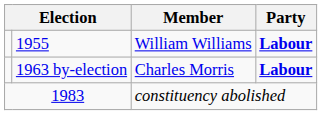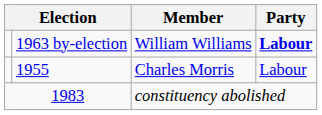(32, 43) 1955 -> (72, 43) 1963 by-election
(72, 69) 1963 by-election -> (32, 69) 1955
(286, 69) bold -> (283, 69) normal
